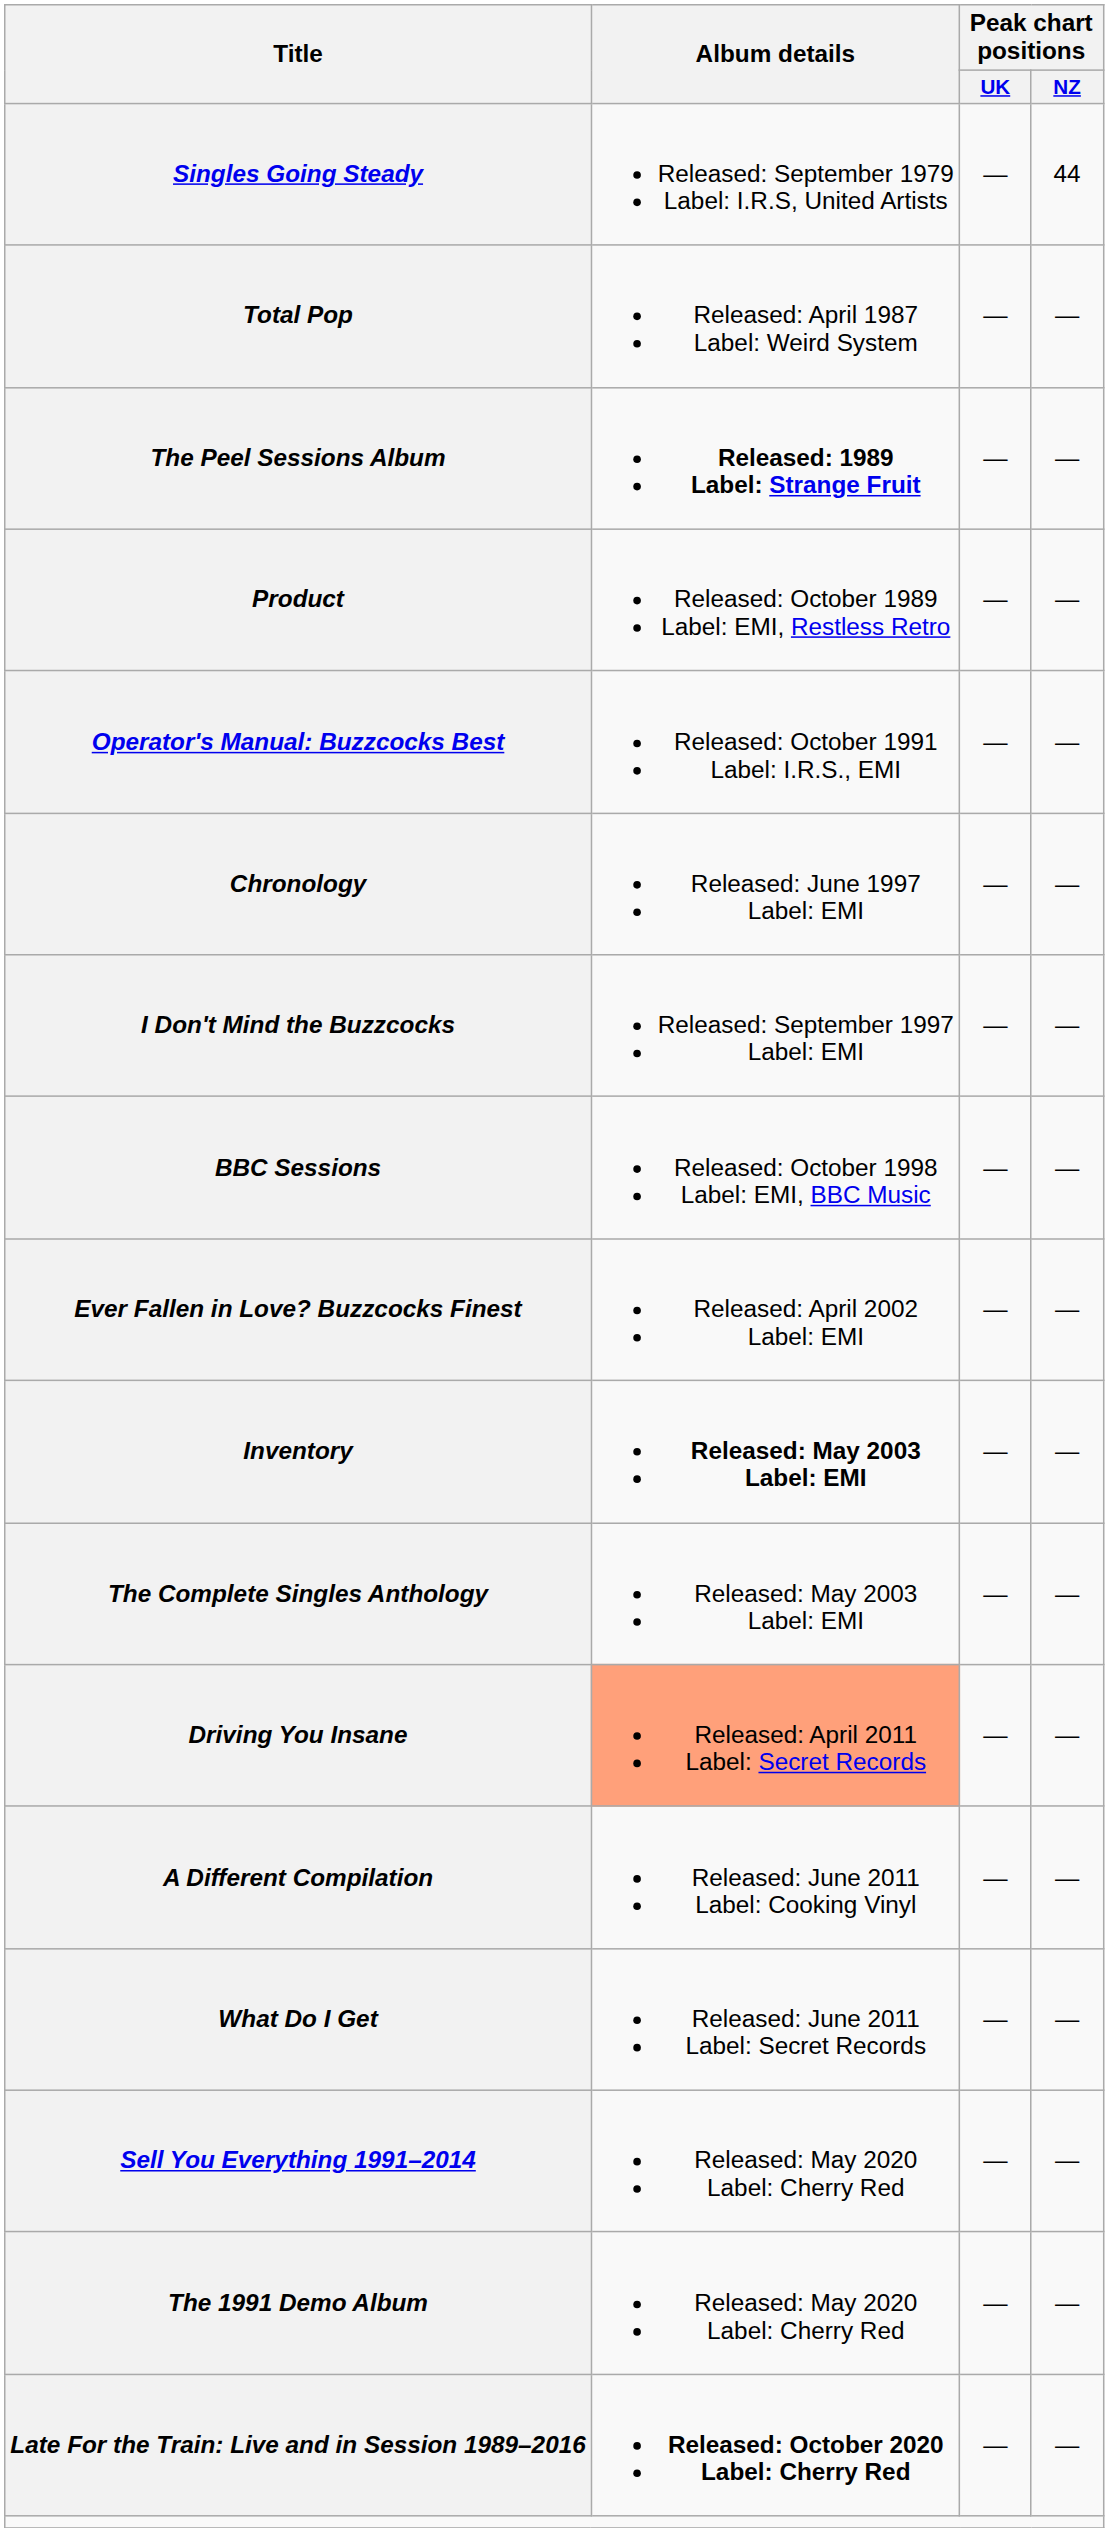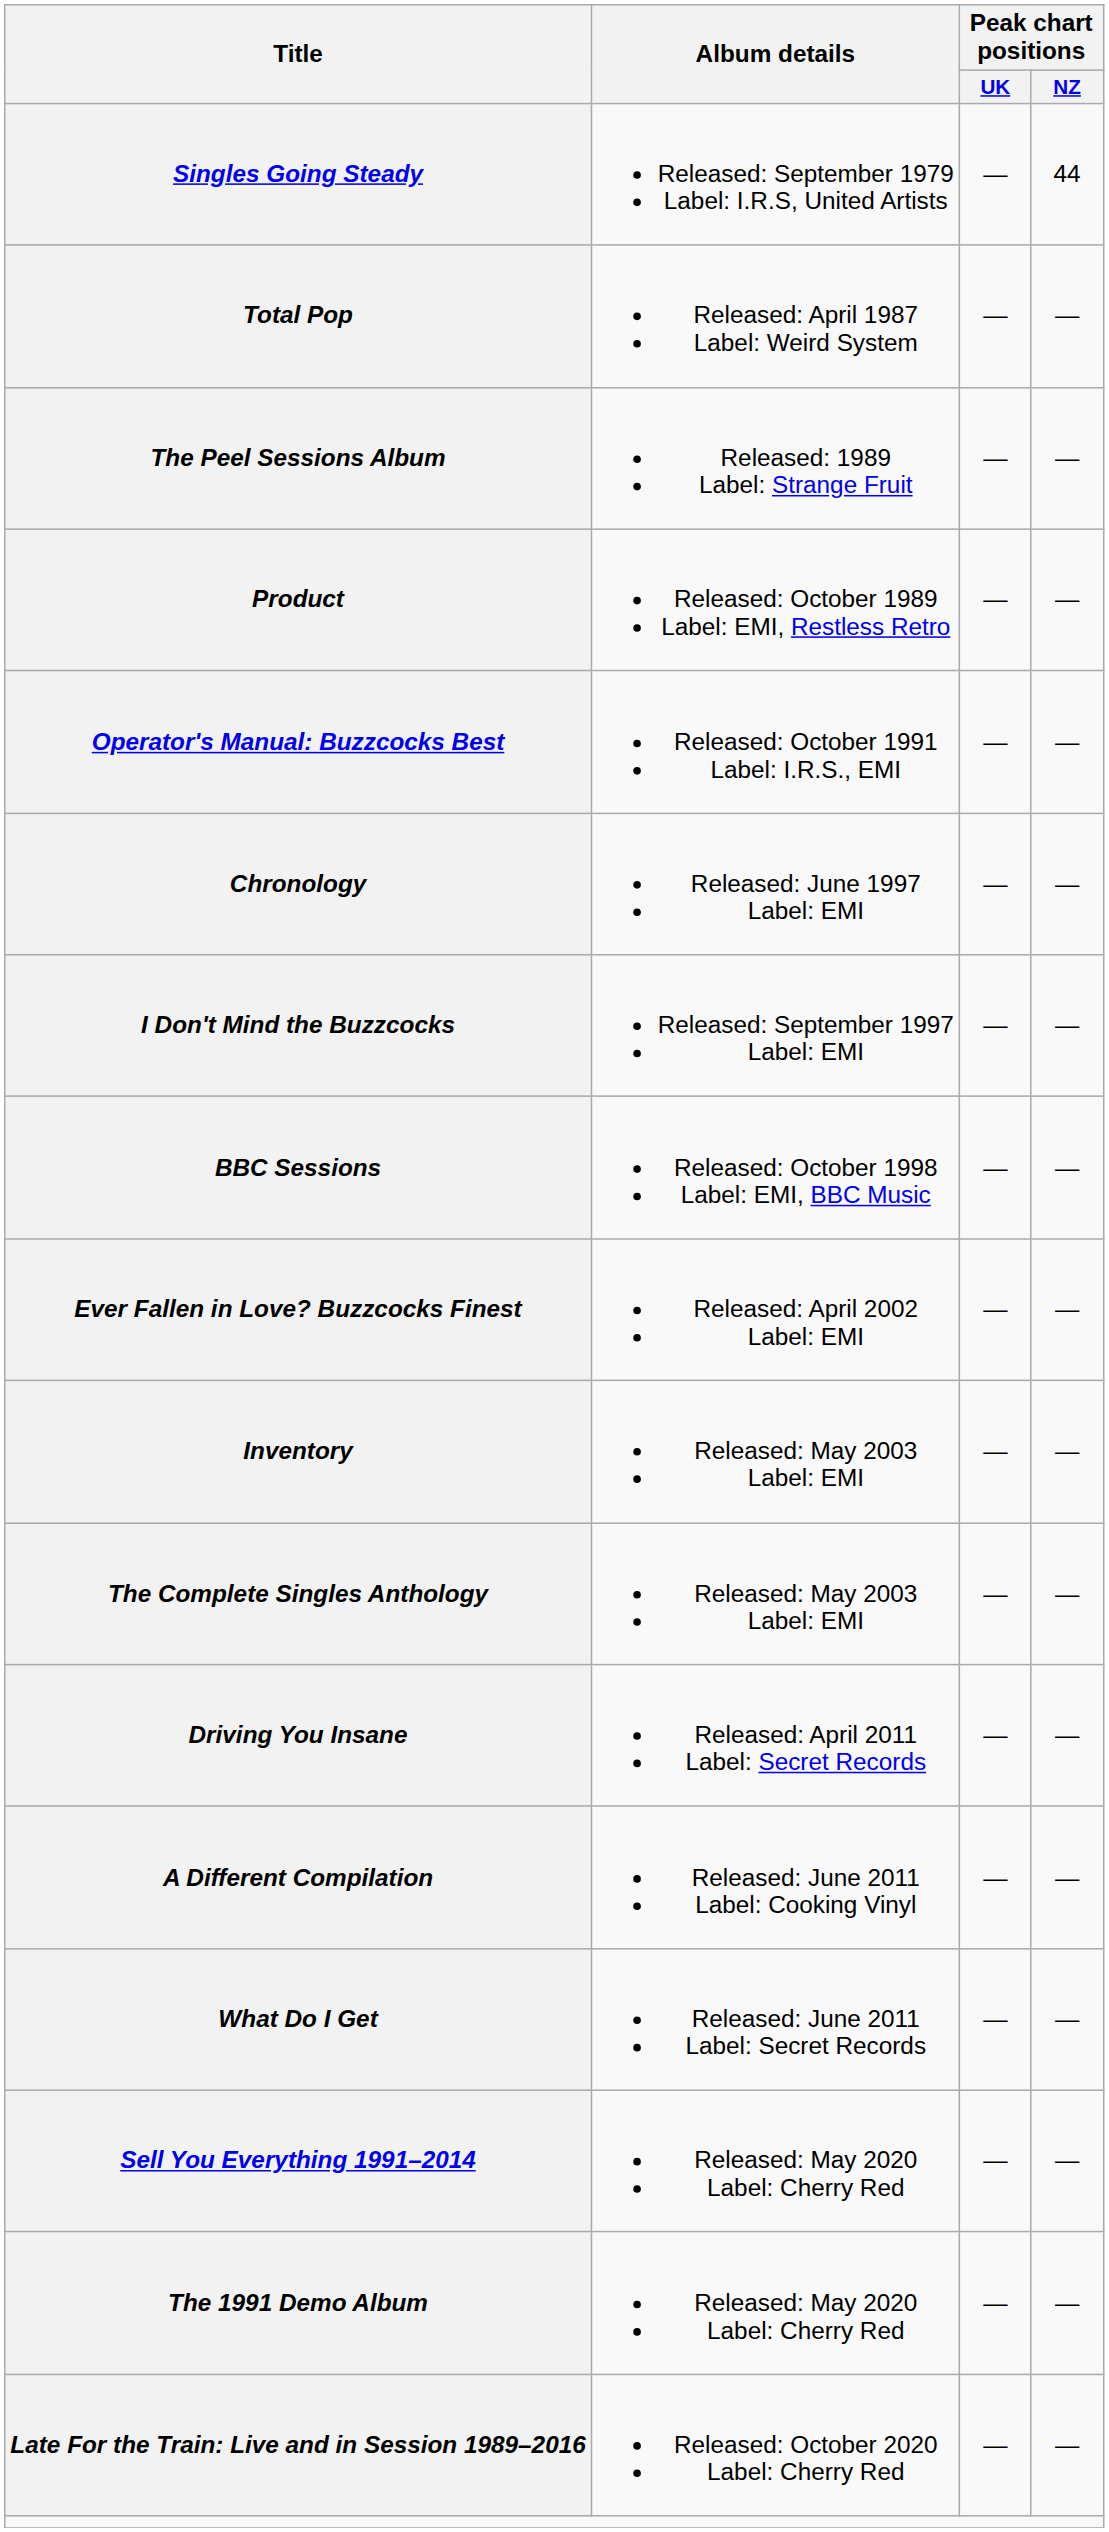(775, 472) bold -> (775, 472) normal
(775, 1465) bold -> (775, 1465) normal
(775, 1749) lightsalmon background -> (775, 1749) no background
(775, 2459) bold -> (775, 2459) normal
